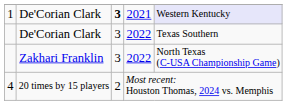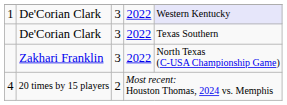(118, 14) bold -> (118, 14) normal
(139, 14) 2021 -> (139, 14) 2022
